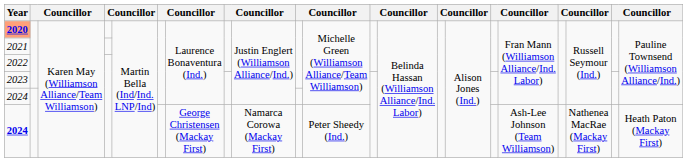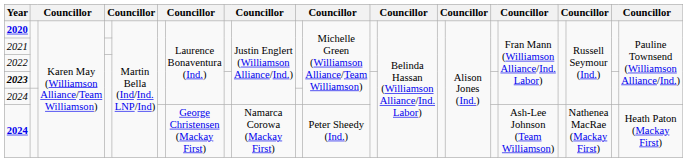(17, 29) lightsalmon background -> (17, 29) no background
(17, 79) normal -> (17, 79) bold
